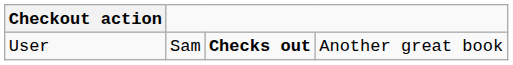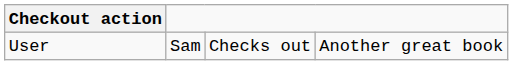(260, 46) bold -> (260, 46) normal
